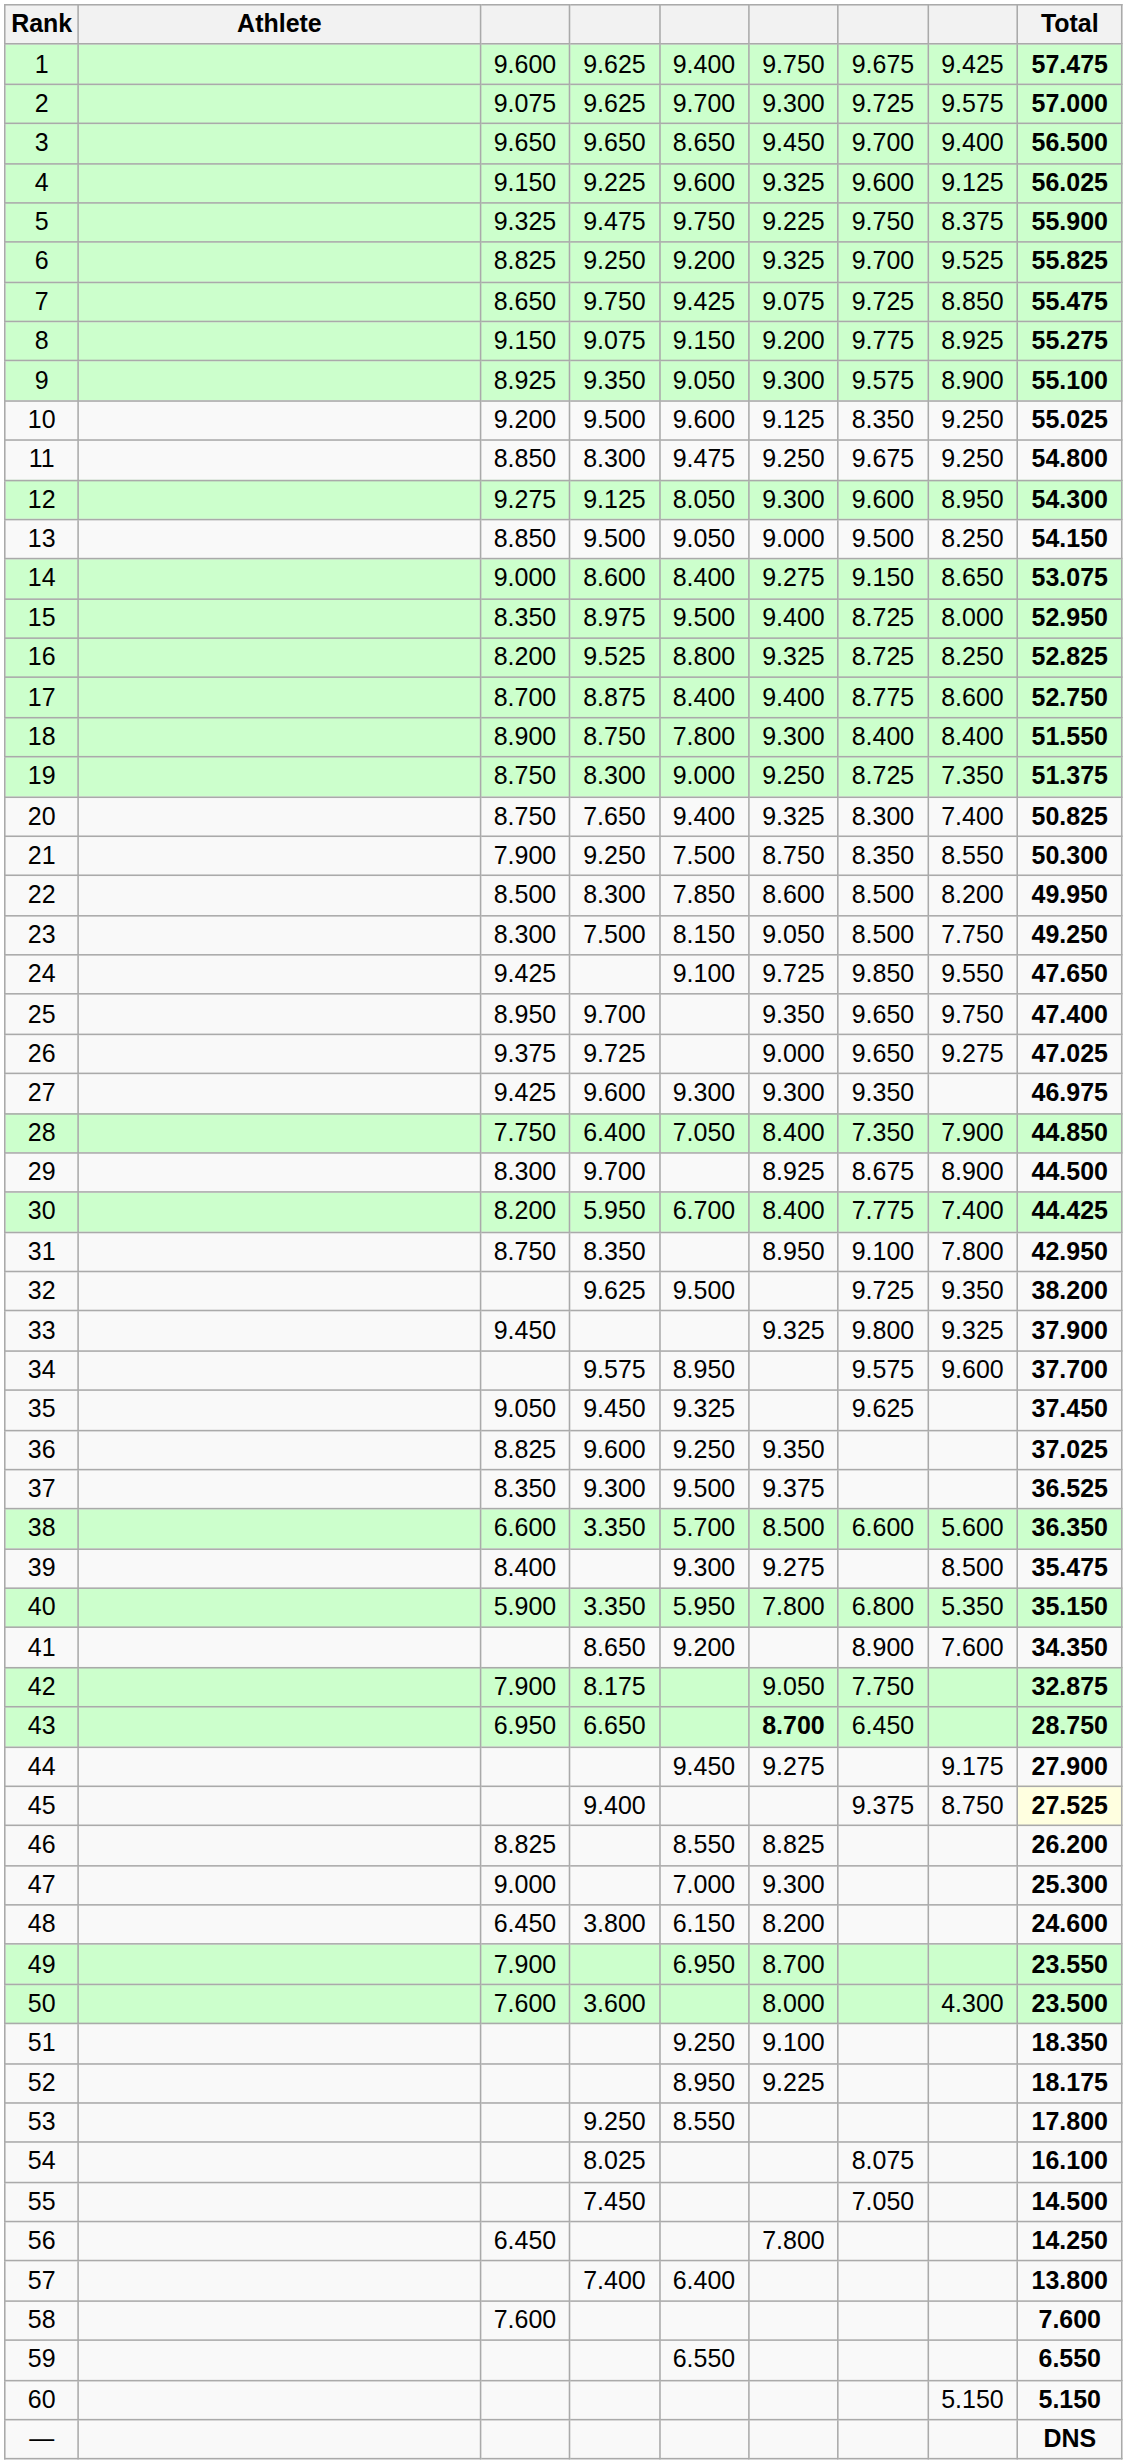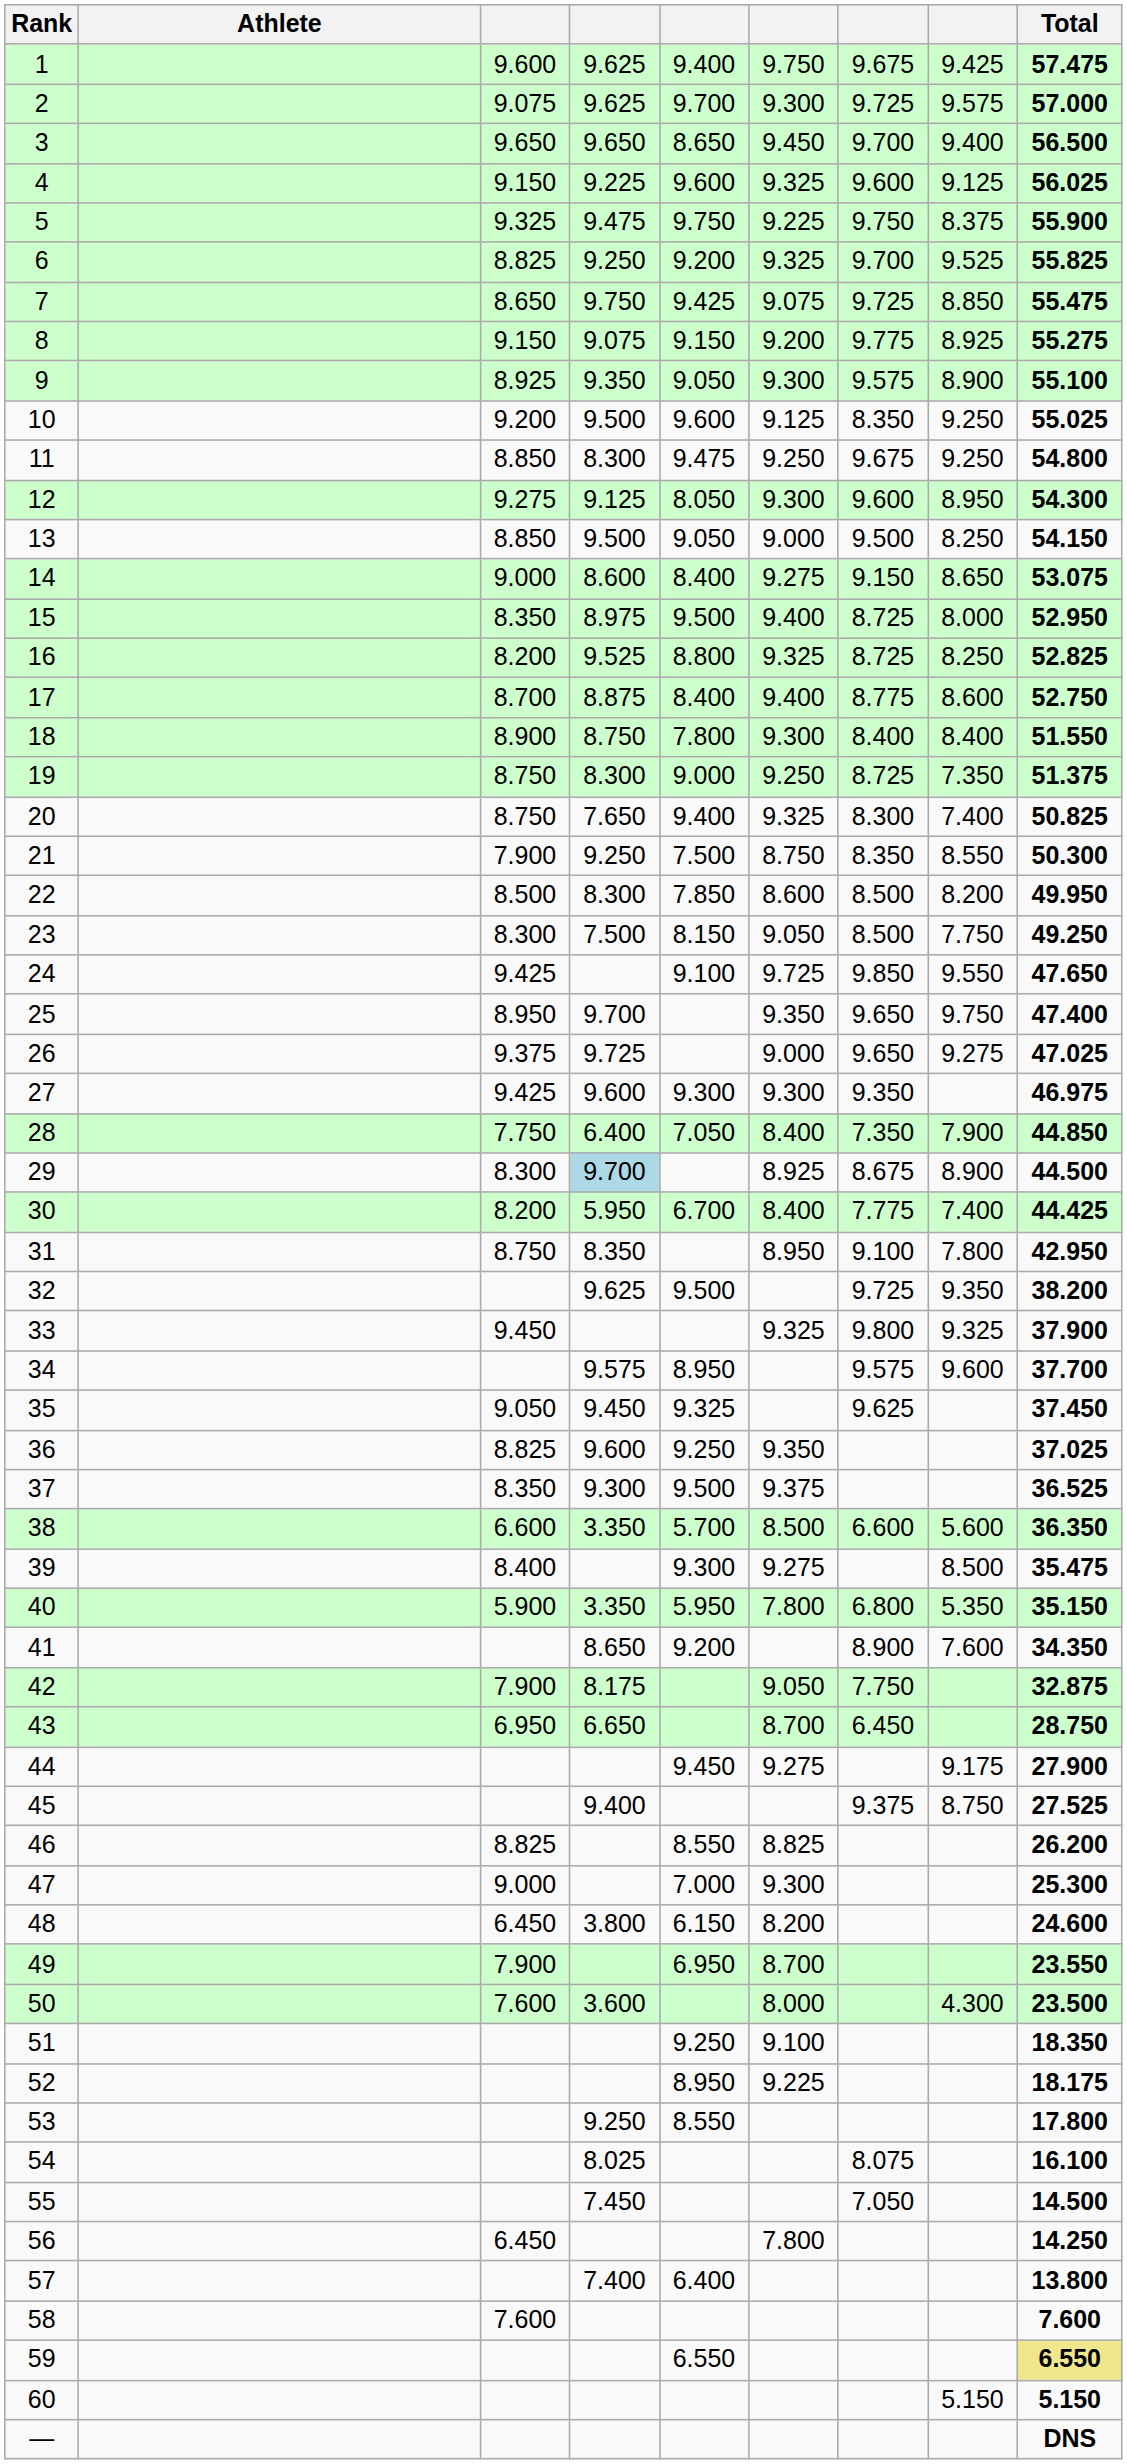(614, 1172) no background -> (614, 1172) lightblue background
(793, 1726) bold -> (793, 1726) normal
(1070, 1805) lightyellow background -> (1070, 1805) no background
(1070, 2359) no background -> (1070, 2359) khaki background
